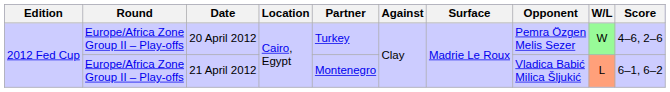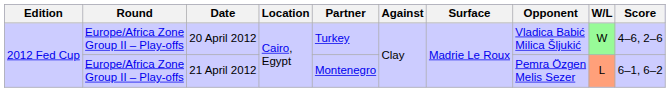(551, 38) Pemra Özgen Melis Sezer -> (550, 38) Vladica Babić Milica Šljukić
(550, 70) Vladica Babić Milica Šljukić -> (551, 70) Pemra Özgen Melis Sezer
